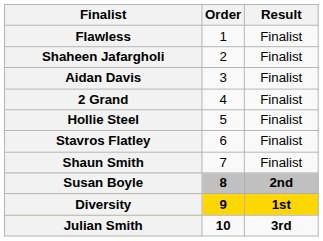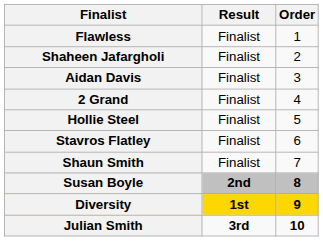columns swapped: (223, 15) <-> (281, 15)
